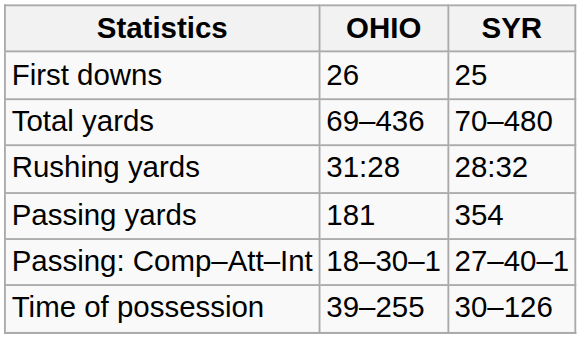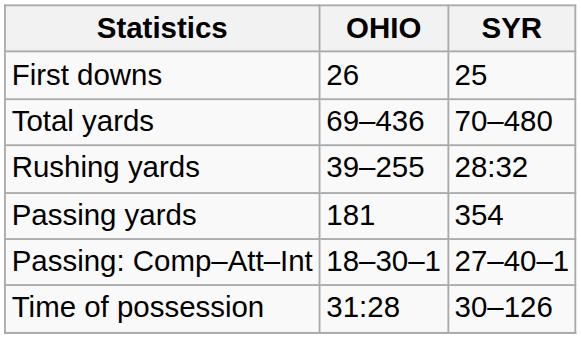(363, 168) 31:28 -> (375, 168) 39–255
(375, 308) 39–255 -> (363, 308) 31:28
